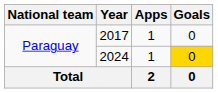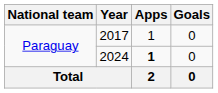(151, 56) normal -> (151, 56) bold
(192, 56) gold background -> (192, 56) no background
